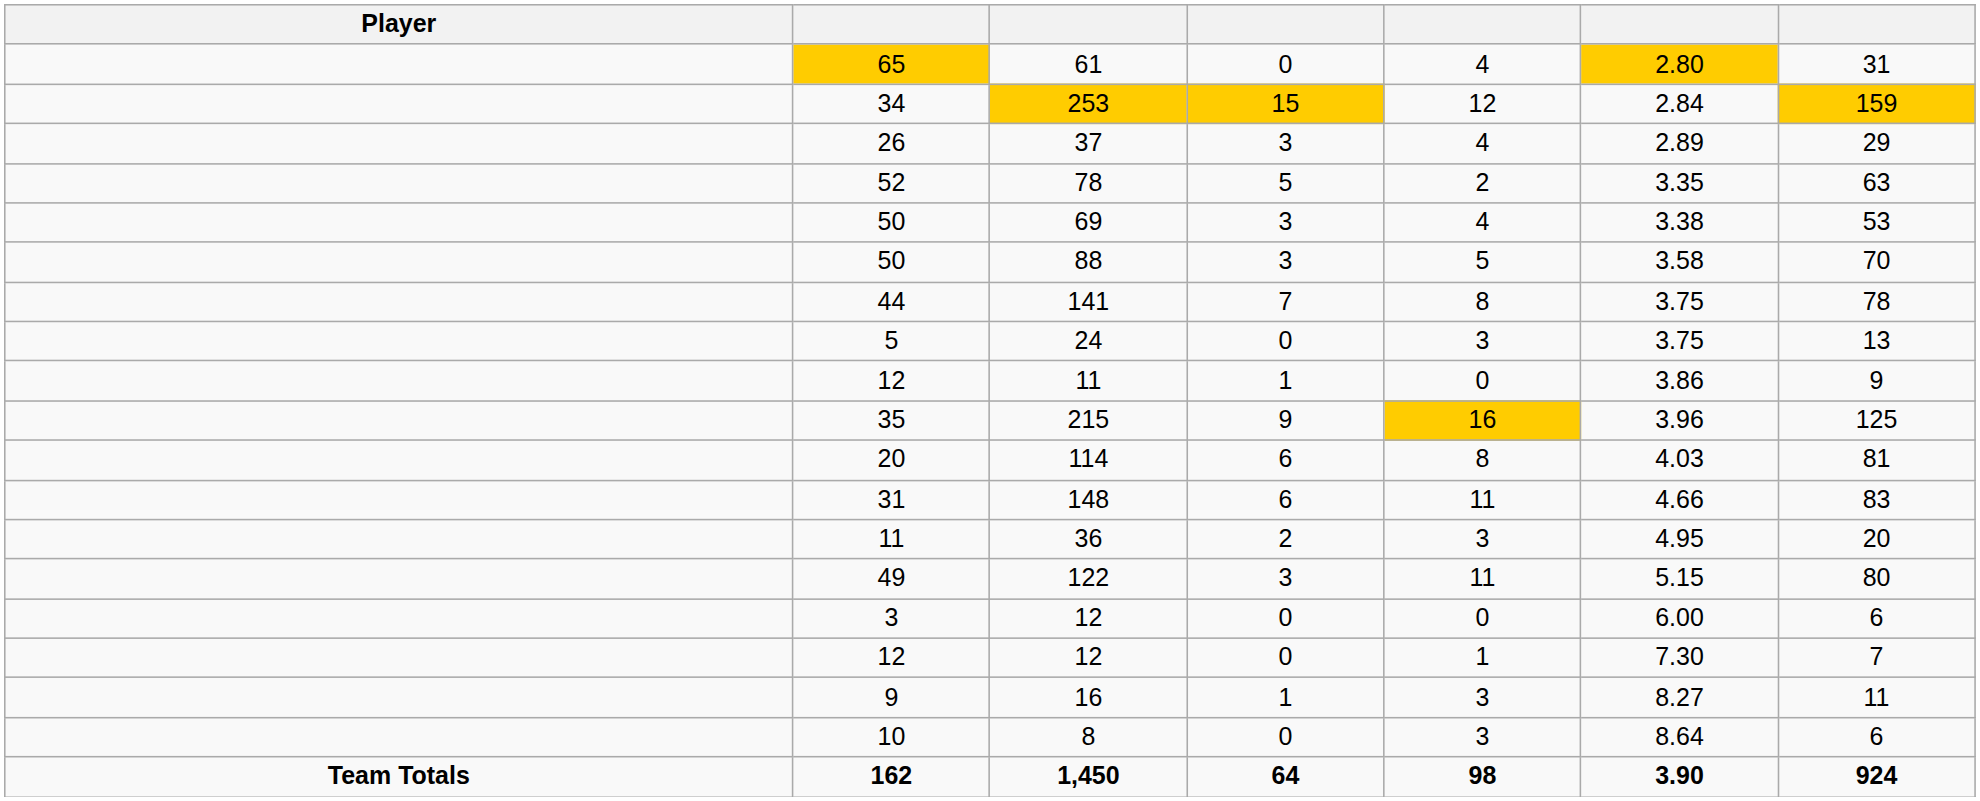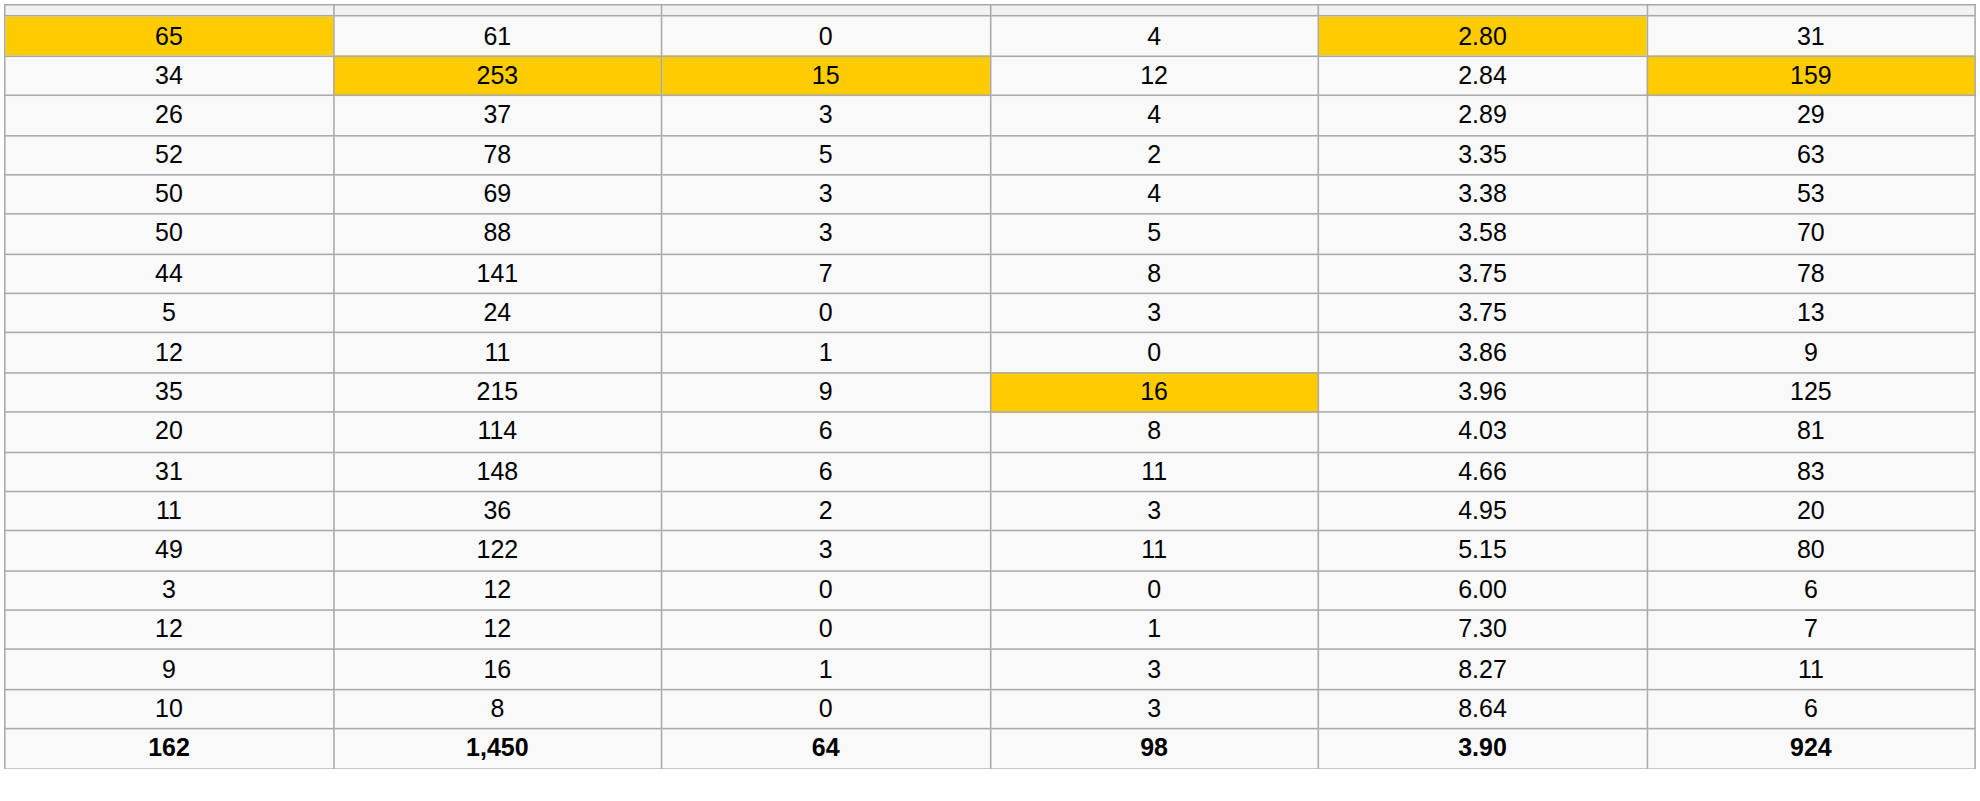- column: (399, 24)
